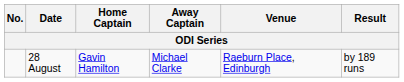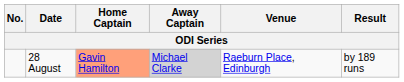(99, 63) no background -> (99, 63) lightsalmon background
(170, 63) no background -> (170, 63) lightgrey background
